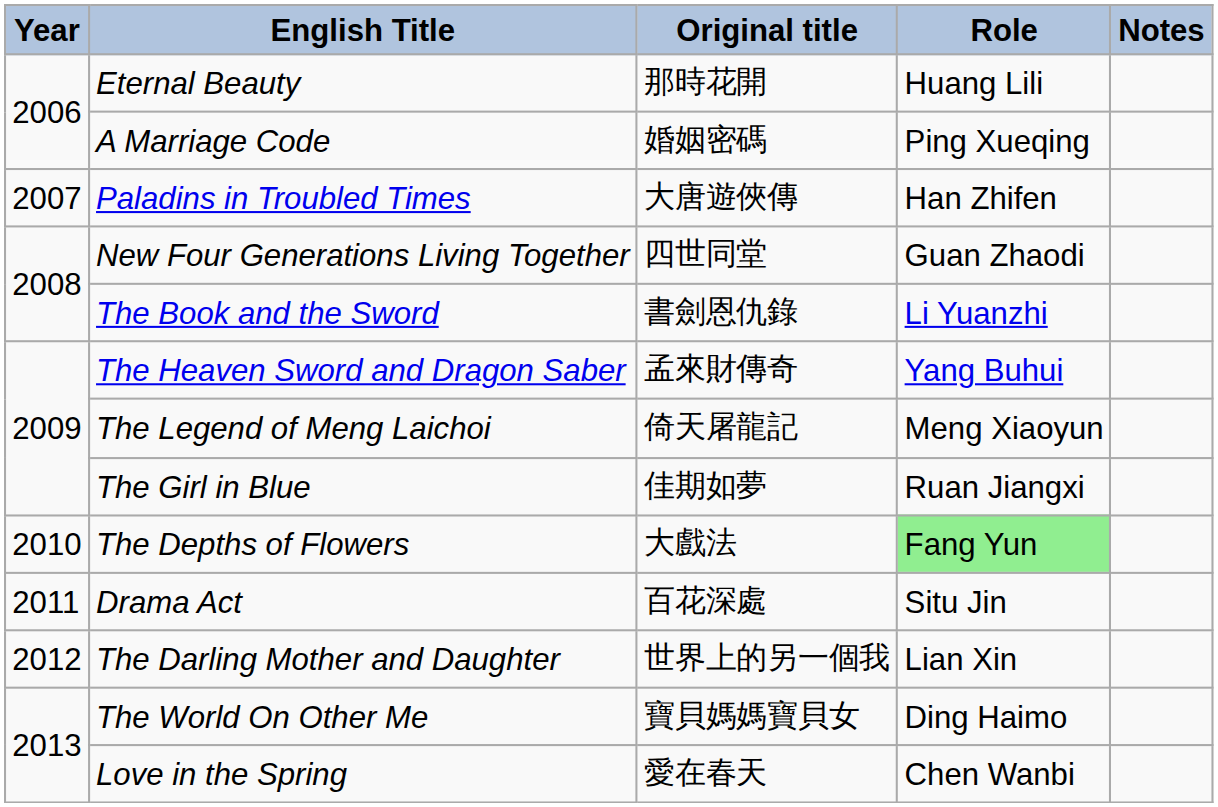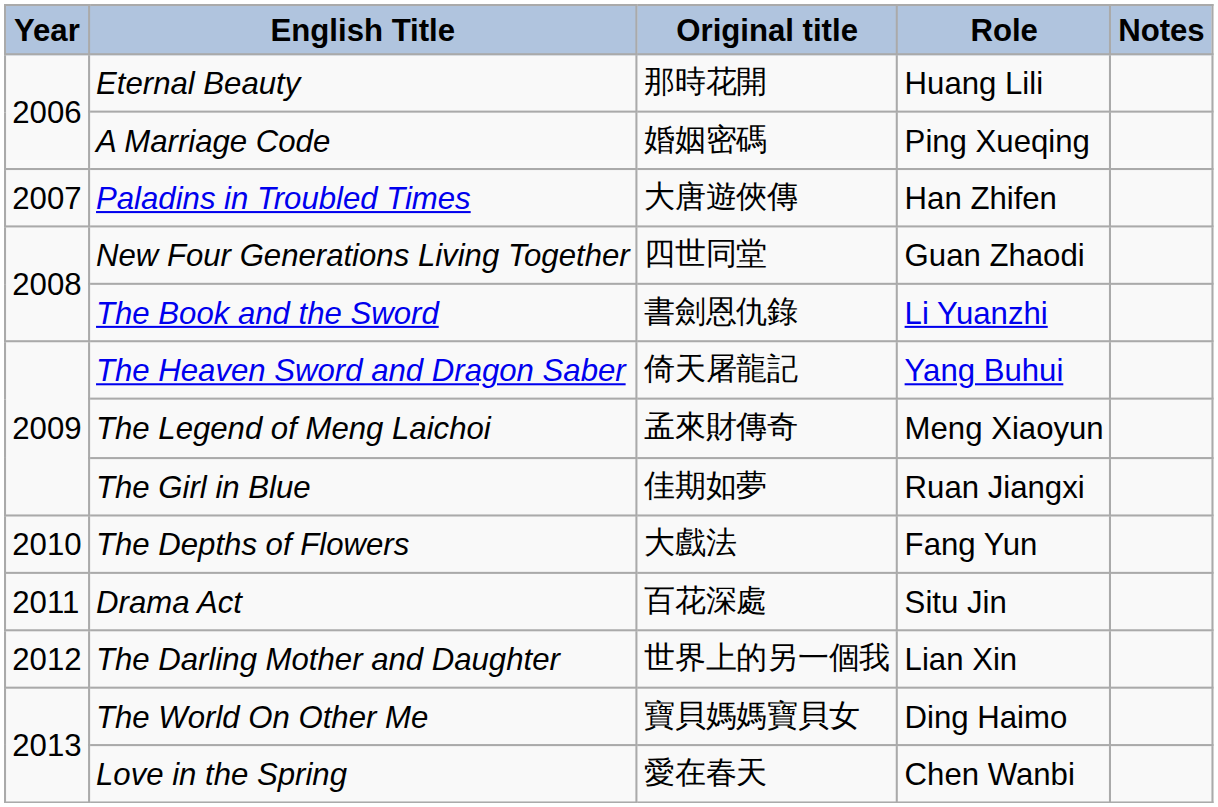(721, 369) 孟來財傳奇 -> (721, 369) 倚天屠龍記
(721, 426) 倚天屠龍記 -> (721, 426) 孟來財傳奇
(971, 544) lightgreen background -> (971, 544) no background
